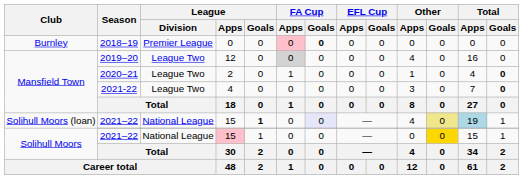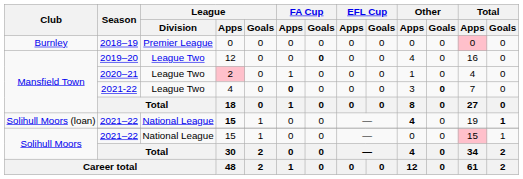(291, 43) pink background -> (291, 43) no background
(321, 43) bold -> (321, 43) normal
(472, 43) no background -> (472, 43) pink background
(291, 58) lightgrey background -> (291, 58) no background
(321, 58) normal -> (321, 58) bold
(230, 74) no background -> (230, 74) pink background
(503, 74) bold -> (503, 74) normal
(291, 89) normal -> (291, 89) bold
(442, 89) normal -> (442, 89) bold
(503, 89) bold -> (503, 89) normal
(230, 120) normal -> (230, 120) bold
(261, 120) bold -> (261, 120) normal
(321, 120) lavender background -> (321, 120) no background
(412, 120) normal -> (412, 120) bold
(442, 120) khaki background -> (442, 120) no background
(472, 120) lightblue background -> (472, 120) no background
(503, 120) normal -> (503, 120) bold
(230, 136) pink background -> (230, 136) no background
(442, 136) gold background -> (442, 136) no background
(472, 136) no background -> (472, 136) pink background
